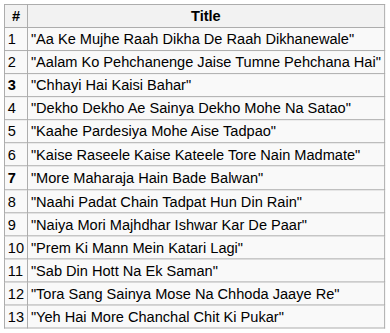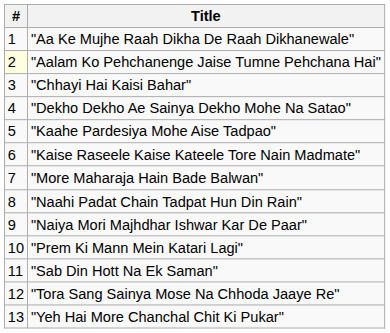(12, 62) no background -> (12, 62) lightyellow background
(12, 86) bold -> (12, 86) normal
(12, 178) bold -> (12, 178) normal
